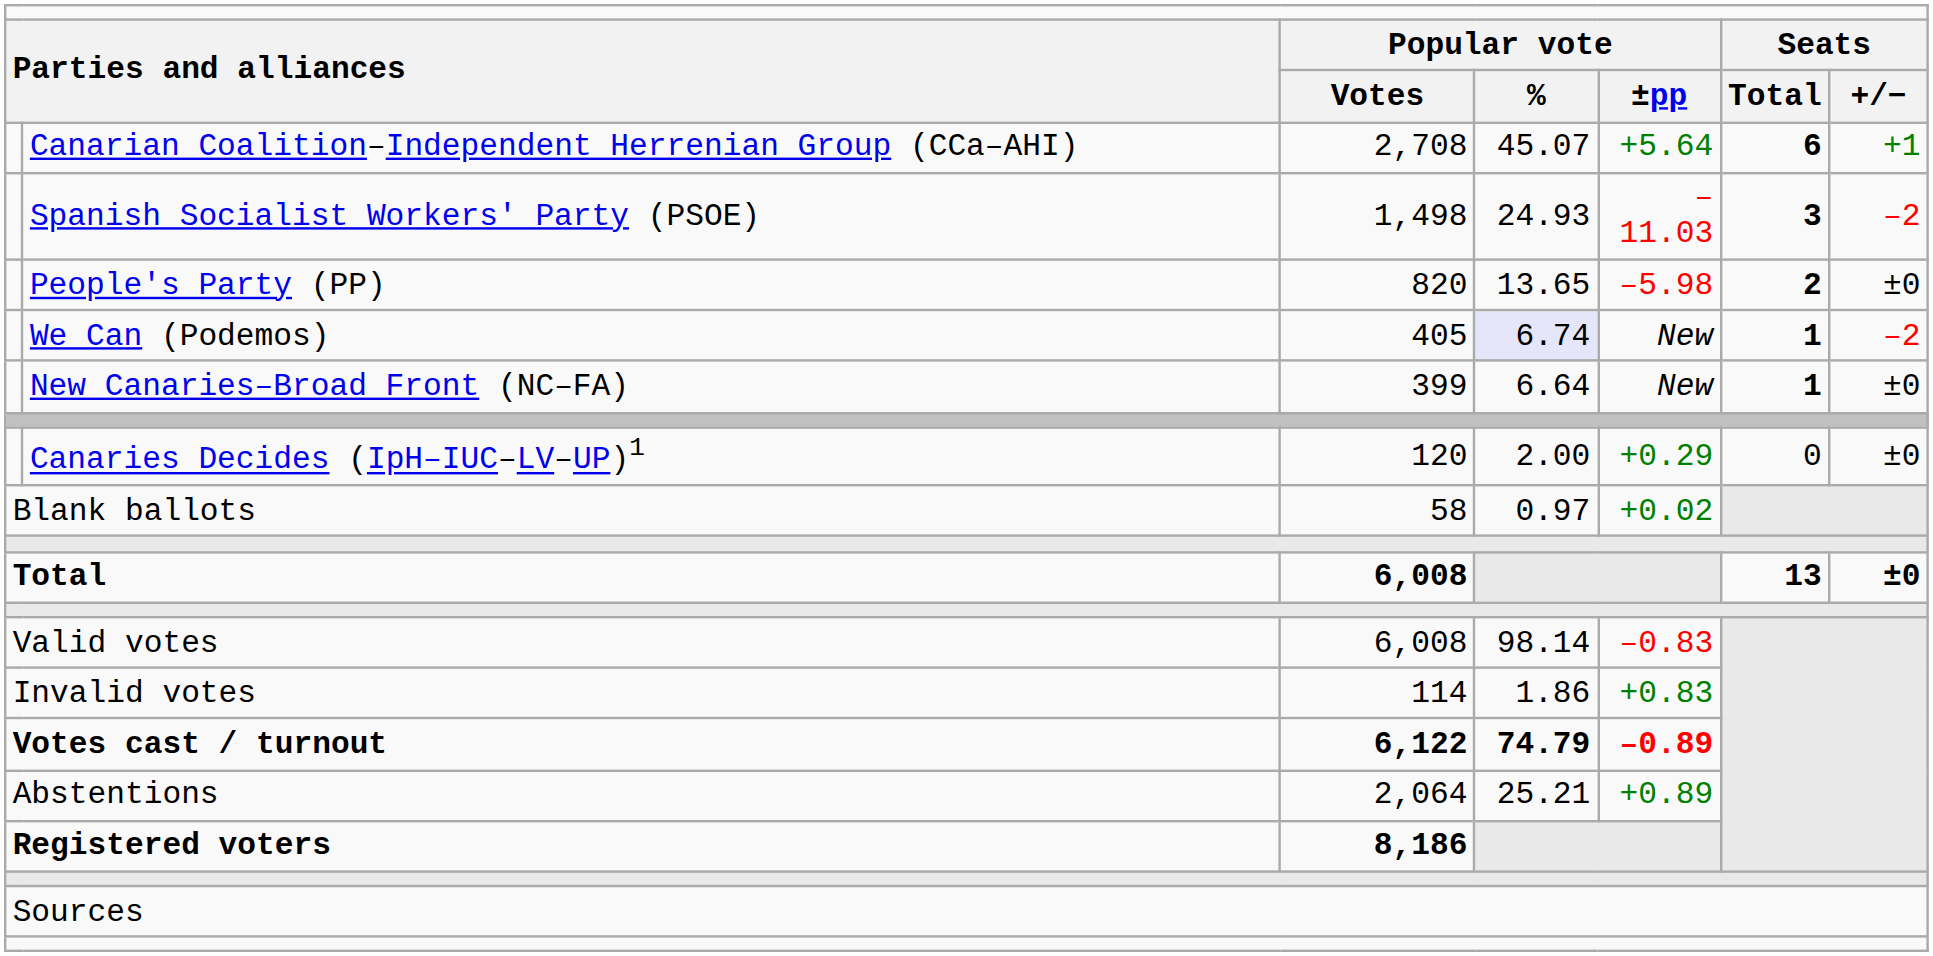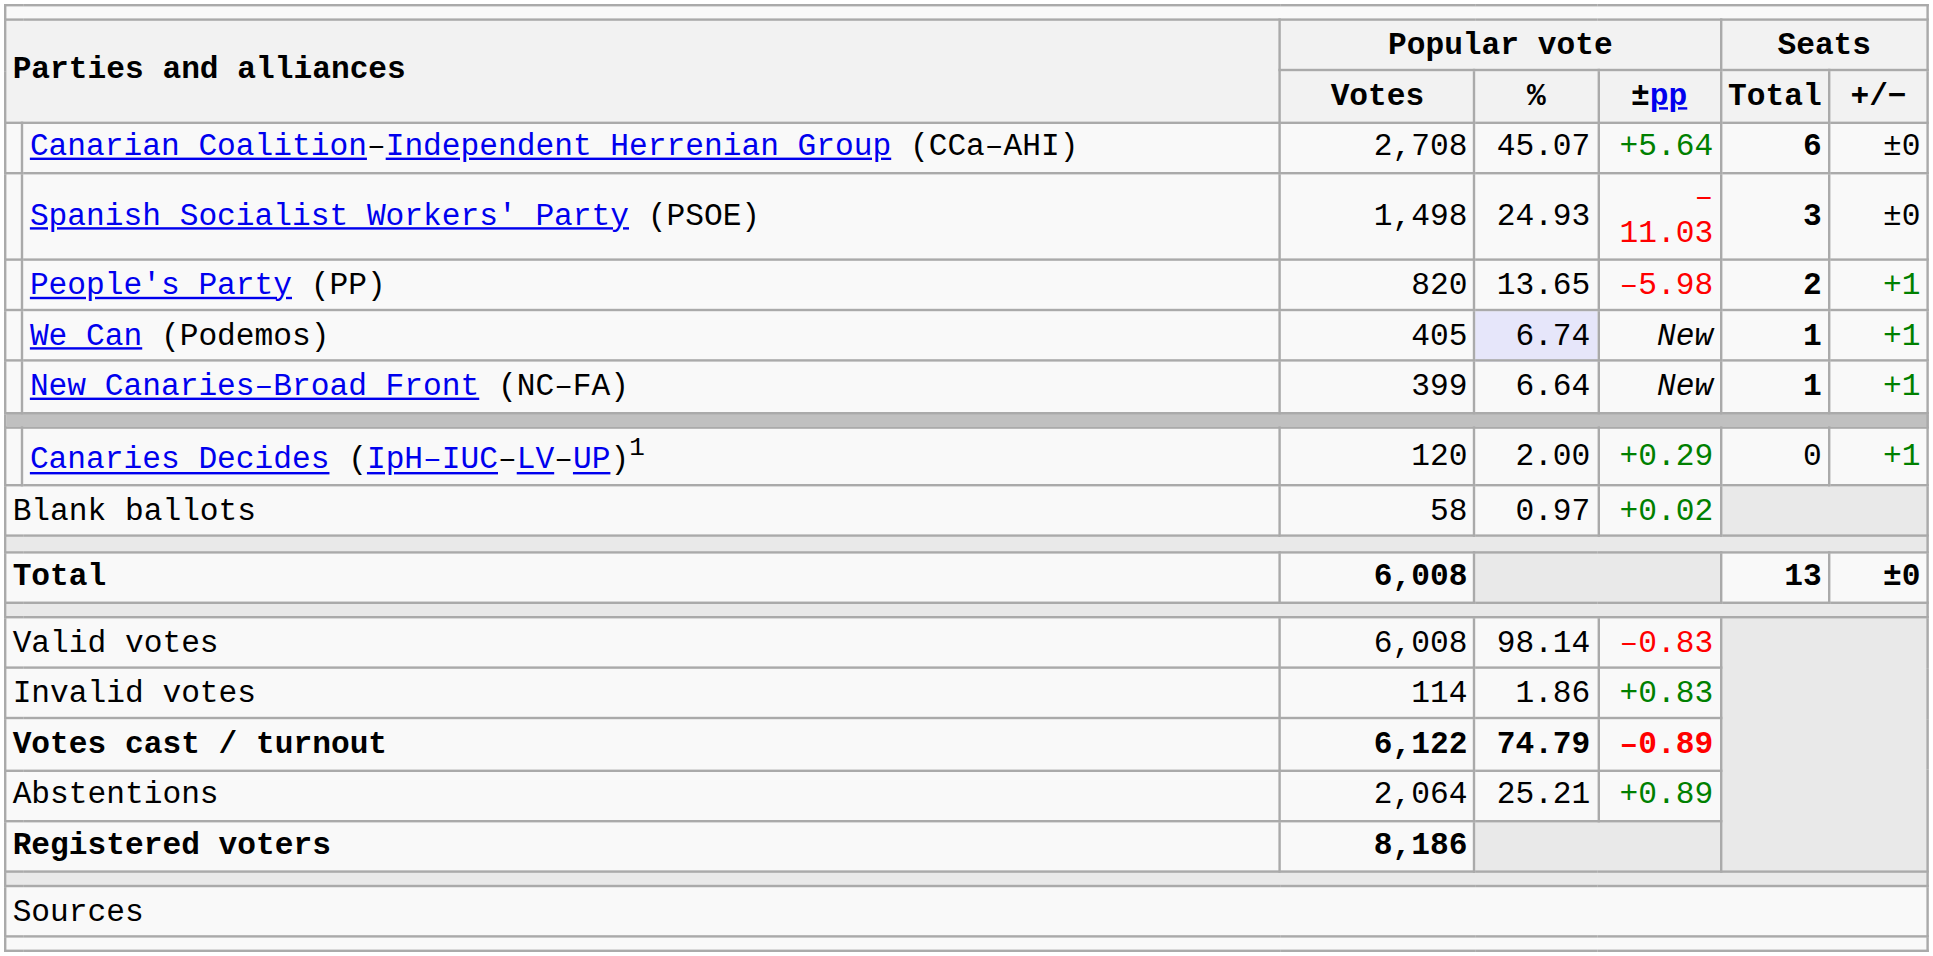(1902, 147) +1 -> (1902, 147) ±0
(1902, 216) –2 -> (1902, 216) ±0
(1902, 285) ±0 -> (1902, 285) +1
(1902, 336) –2 -> (1902, 336) +1
(1902, 387) ±0 -> (1902, 387) +1
(1902, 456) ±0 -> (1902, 456) +1
